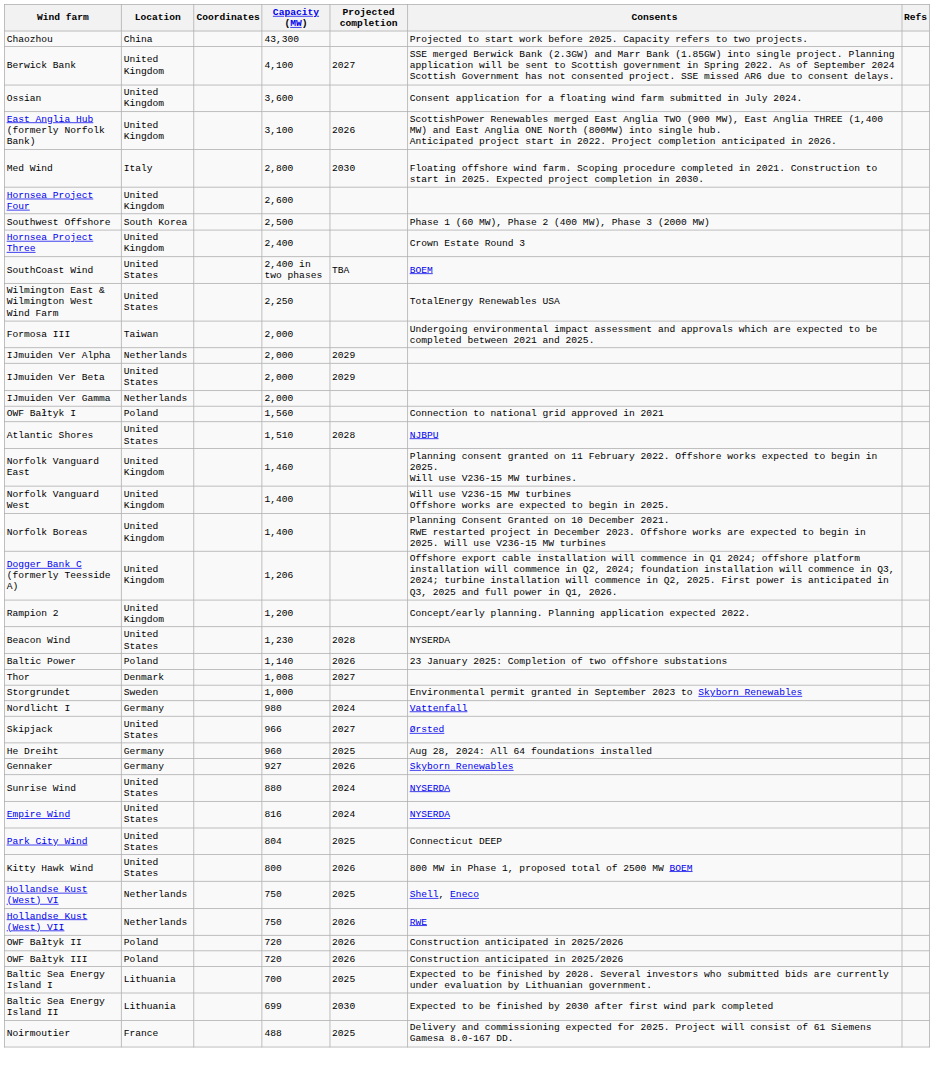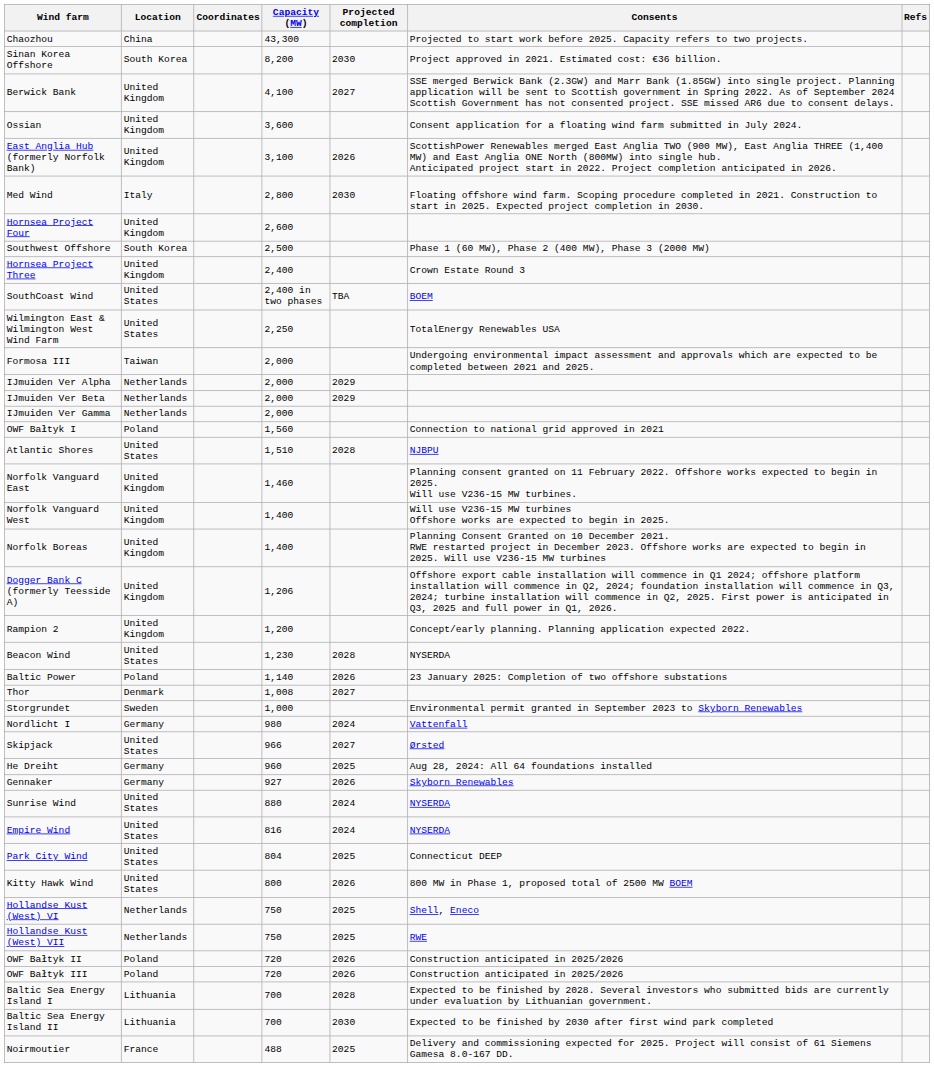+ row: (38, 60)
(141, 377) United States -> (155, 398) Netherlands
(344, 922) 2026 -> (344, 937) 2025
(344, 980) 2025 -> (344, 996) 2028
(273, 1007) 699 -> (273, 1022) 700
